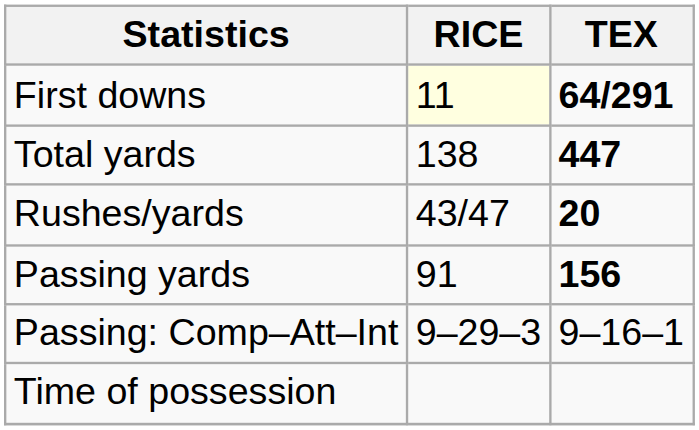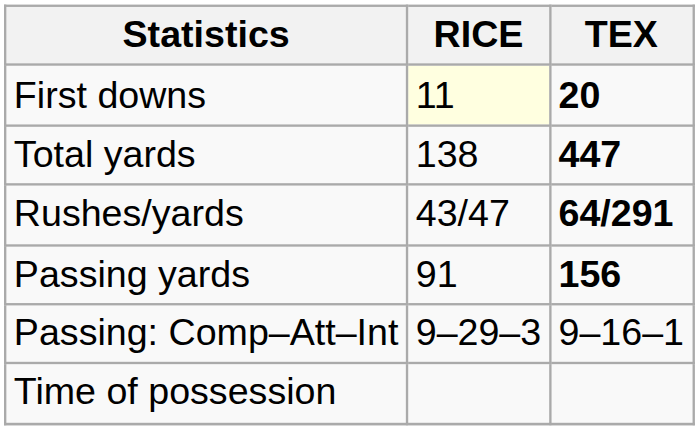(616, 94) 64/291 -> (579, 94) 20
(579, 213) 20 -> (616, 213) 64/291
